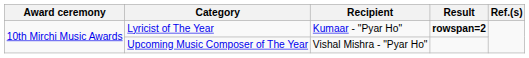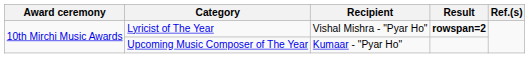(357, 28) Kumaar - "Pyar Ho" -> (370, 28) Vishal Mishra - "Pyar Ho"
(370, 45) Vishal Mishra - "Pyar Ho" -> (357, 45) Kumaar - "Pyar Ho"
